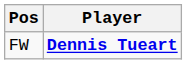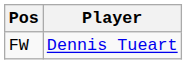(112, 46) bold -> (112, 46) normal
